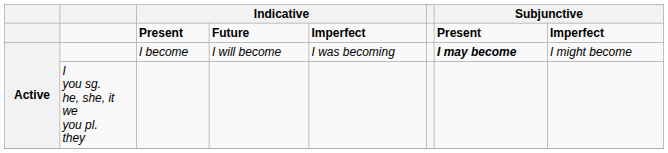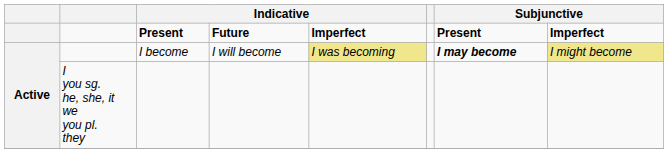(353, 52) no background -> (353, 52) khaki background
(591, 52) no background -> (591, 52) khaki background
